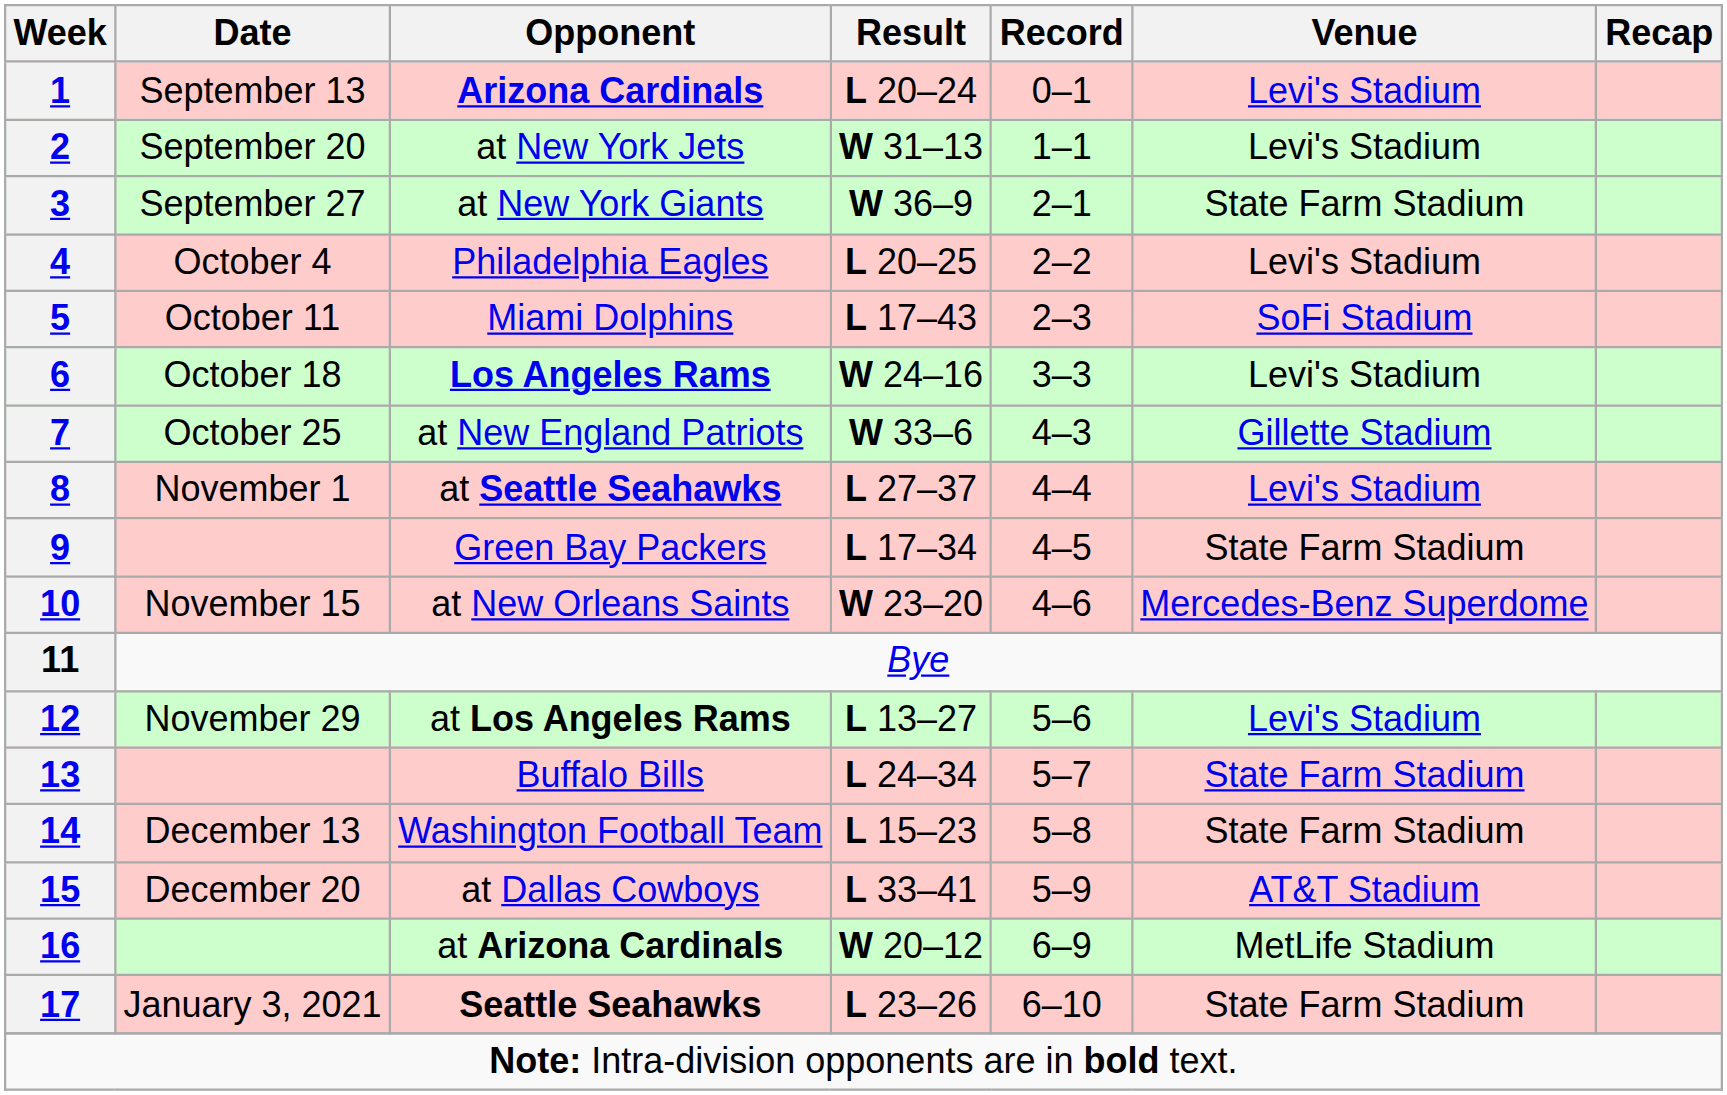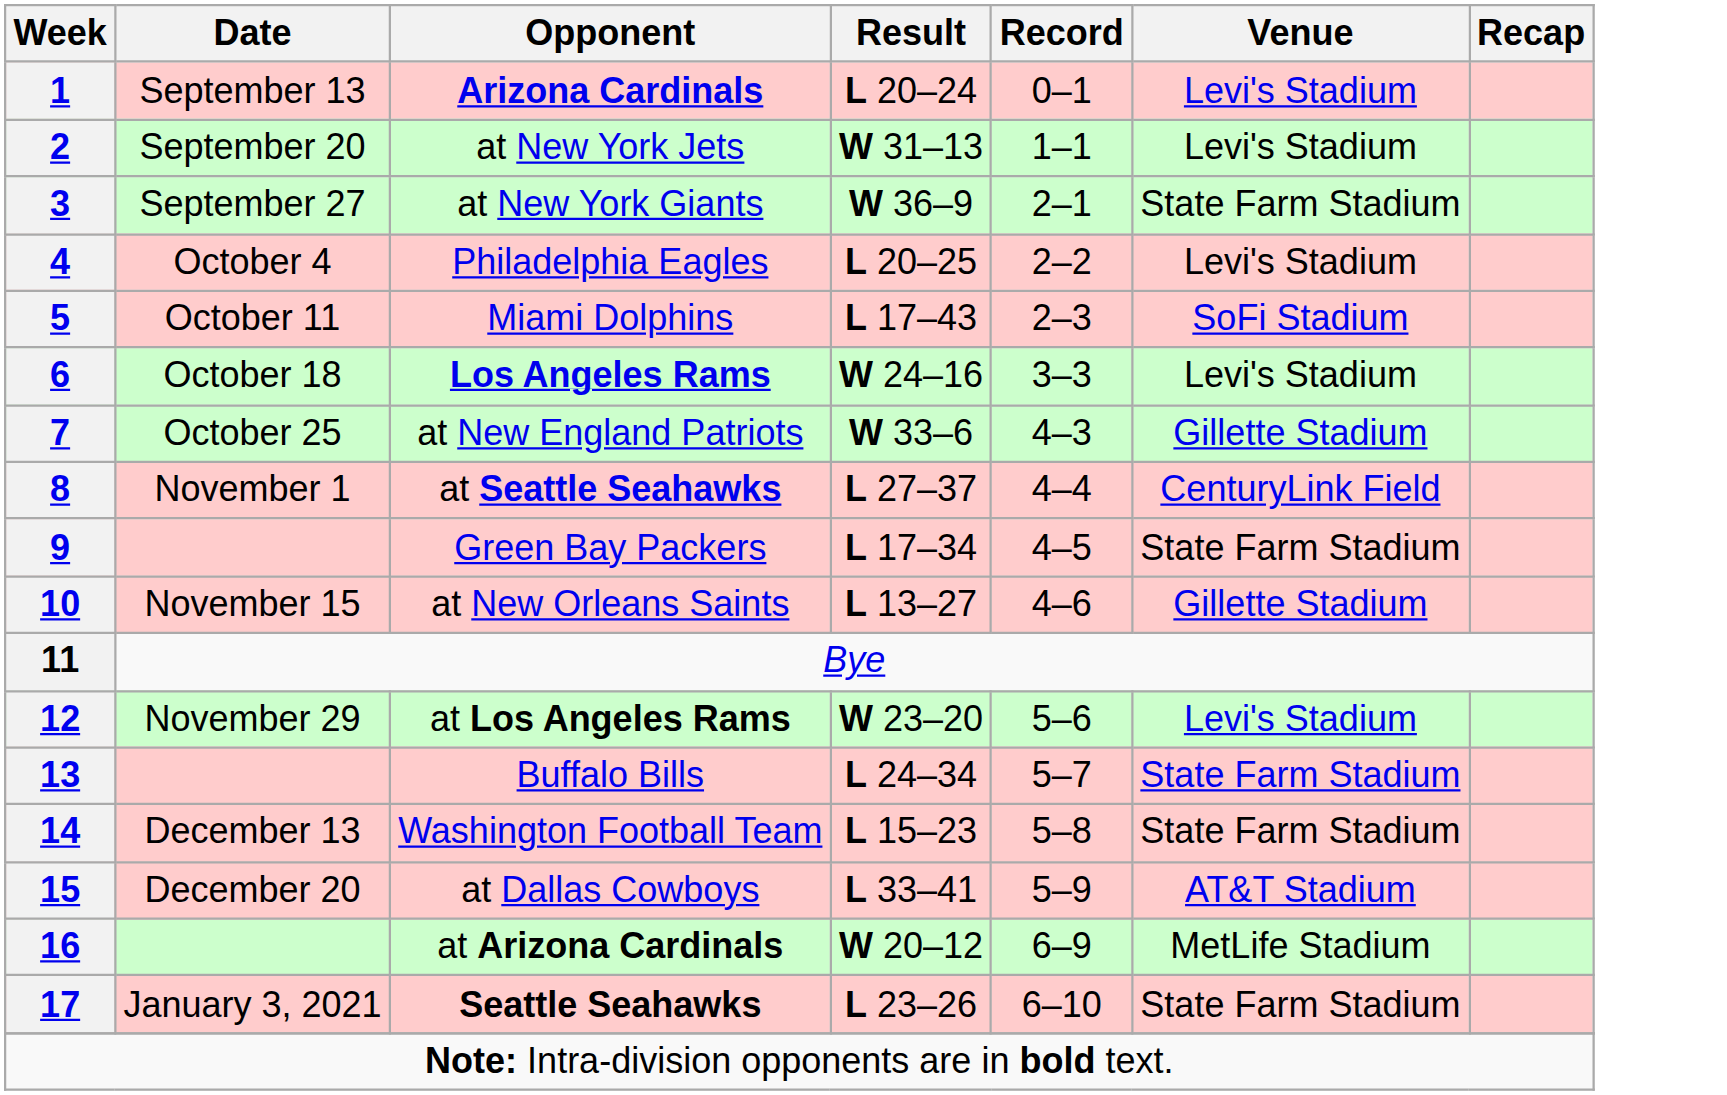(1364, 489) Levi's Stadium -> (1300, 489) CenturyLink Field
(911, 603) W 23–20 -> (911, 603) L 13–27
(1364, 603) Mercedes-Benz Superdome -> (1300, 603) Gillette Stadium
(911, 718) L 13–27 -> (911, 718) W 23–20
